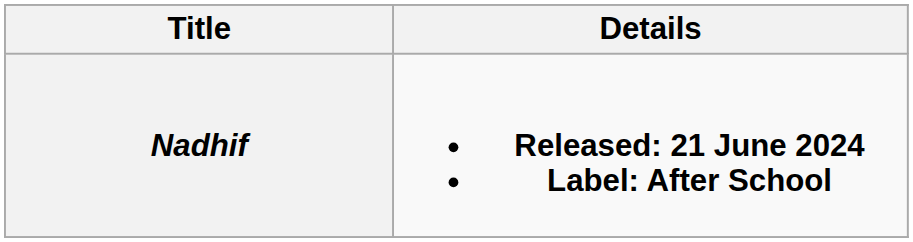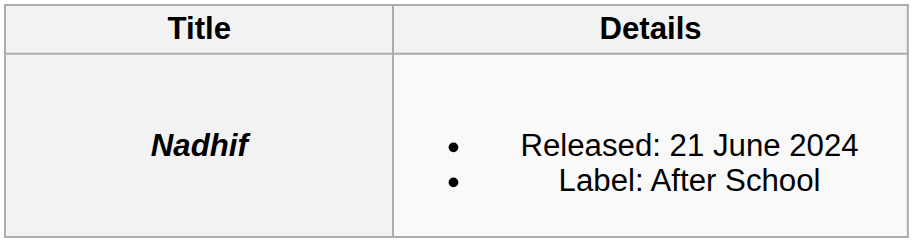(651, 163) bold -> (651, 163) normal
